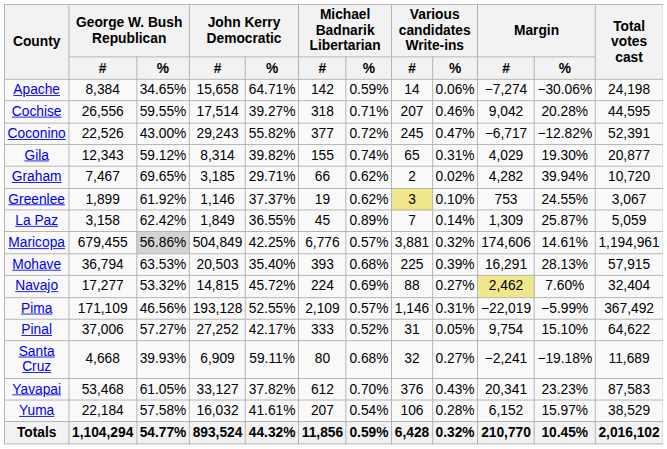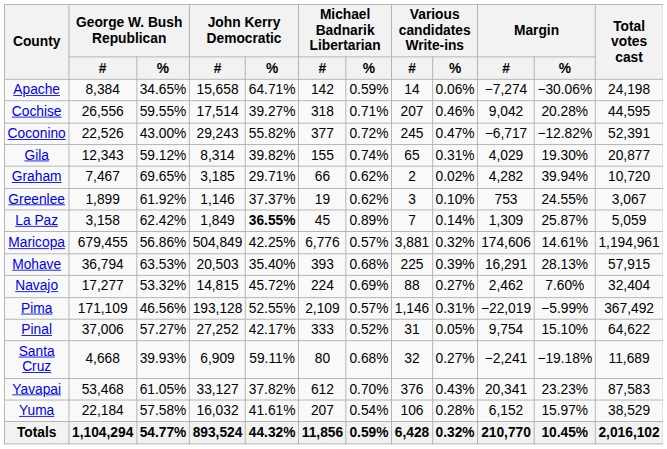(412, 199) khaki background -> (412, 199) no background
(272, 220) normal -> (272, 220) bold
(163, 242) lightgrey background -> (163, 242) no background
(506, 286) khaki background -> (506, 286) no background
